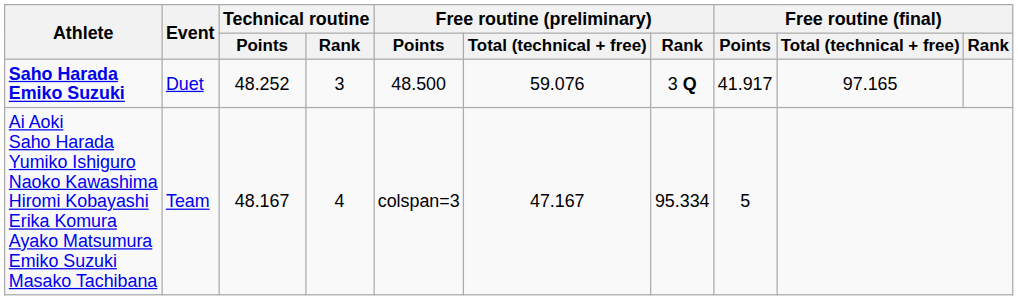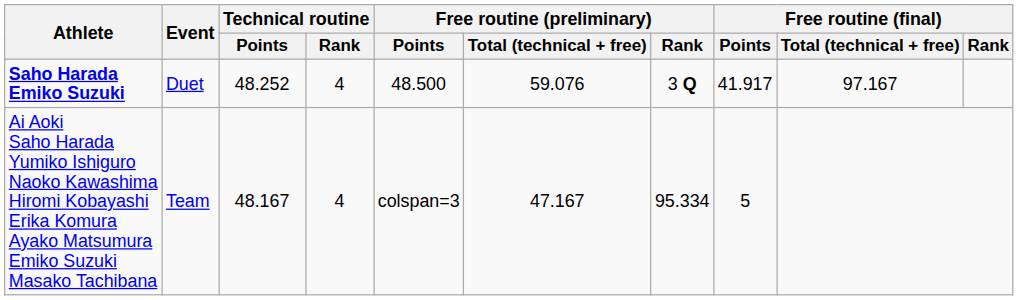(339, 84) 3 -> (339, 84) 4
(870, 84) 97.165 -> (870, 84) 97.167
